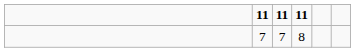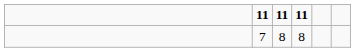(282, 36) 7 -> (282, 36) 8
